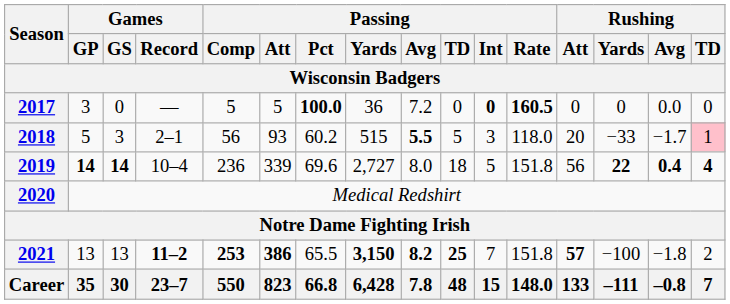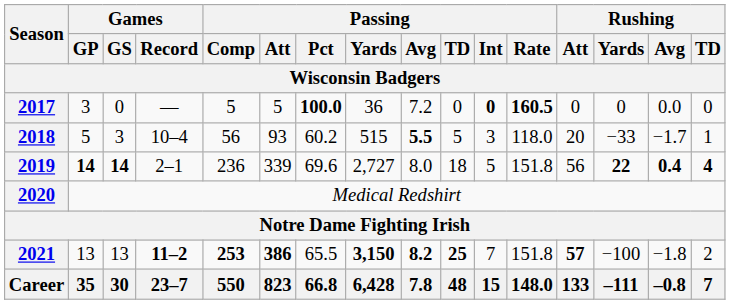(169, 136) 2–1 -> (169, 136) 10–4
(708, 136) pink background -> (708, 136) no background
(169, 166) 10–4 -> (169, 166) 2–1
